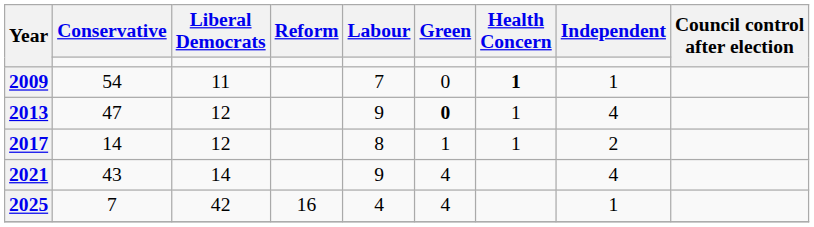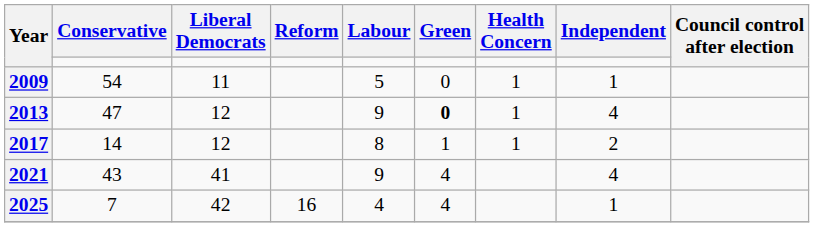(379, 81) 7 -> (379, 81) 5
(516, 81) bold -> (516, 81) normal
(221, 174) 14 -> (221, 174) 41
